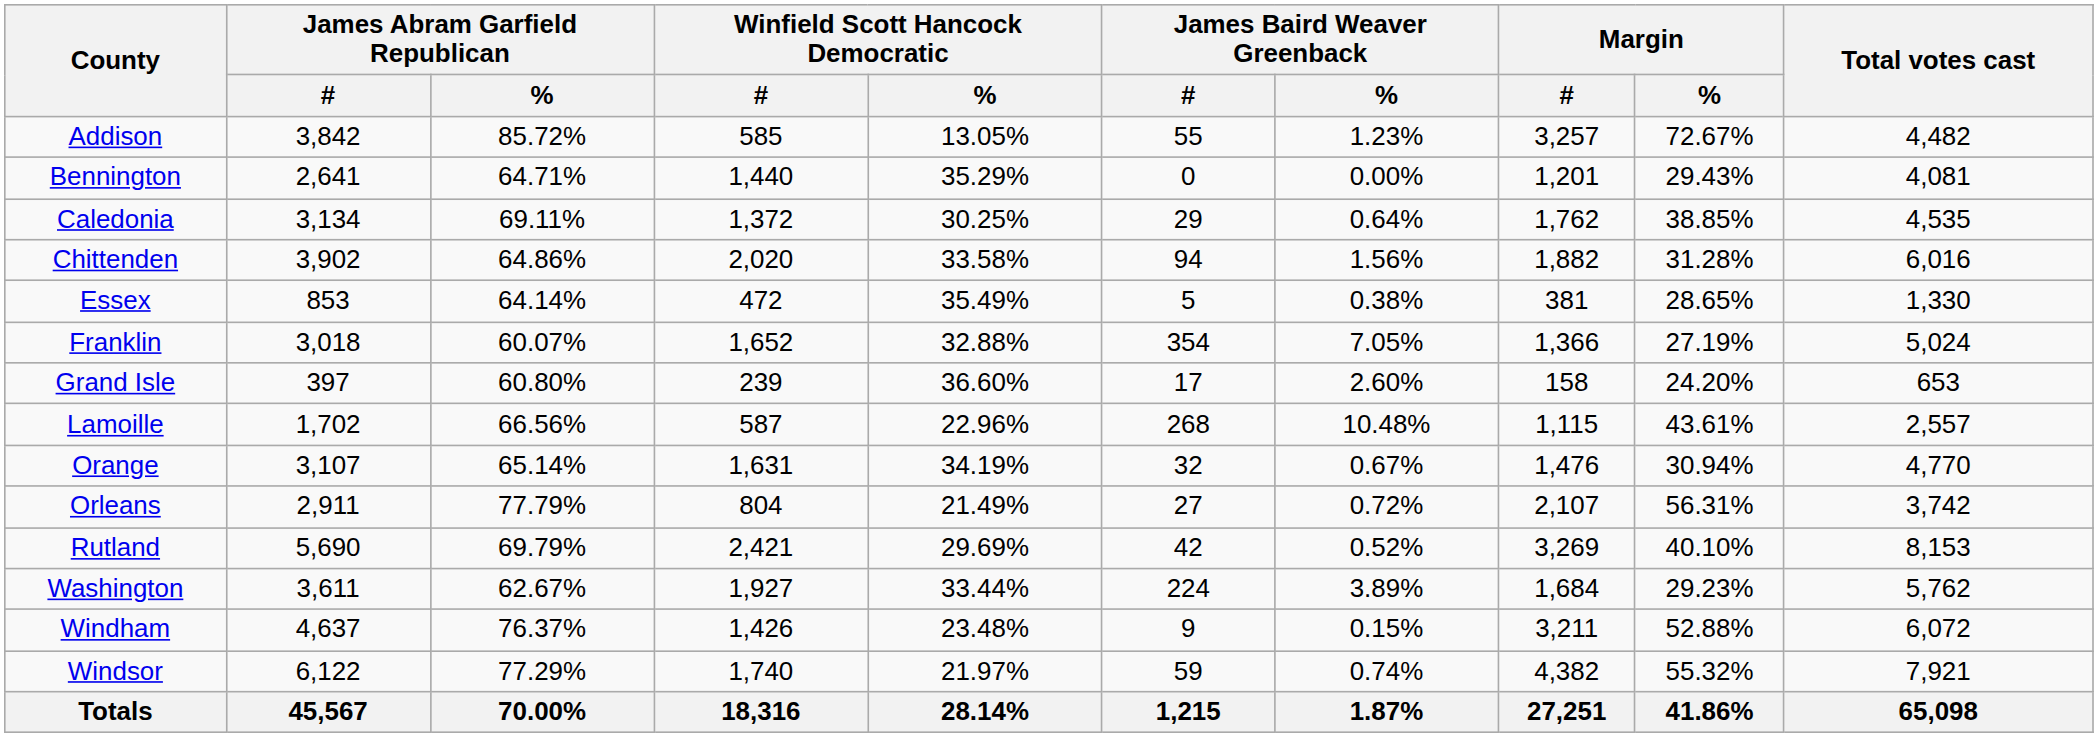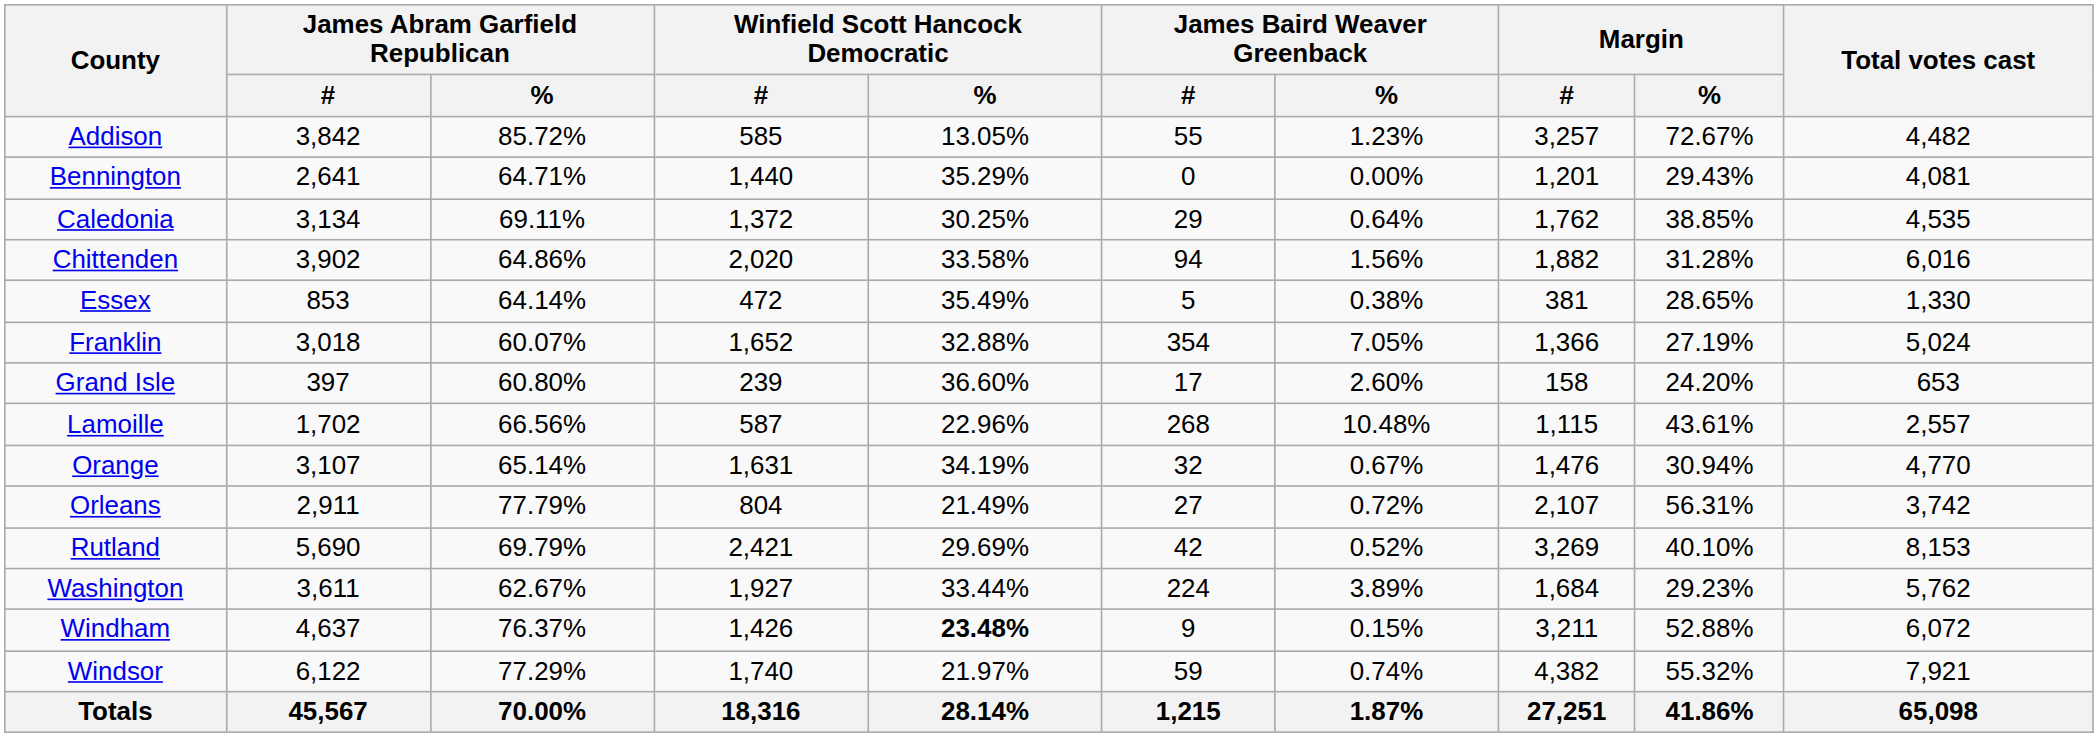(985, 629) normal -> (985, 629) bold
